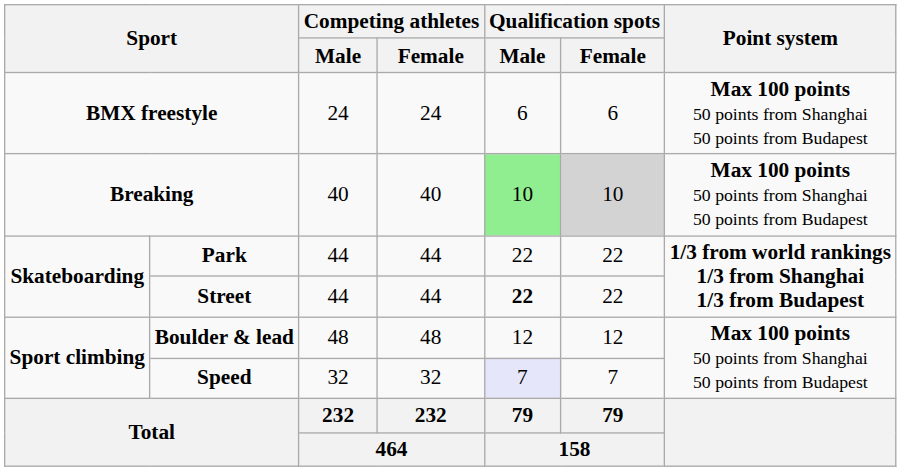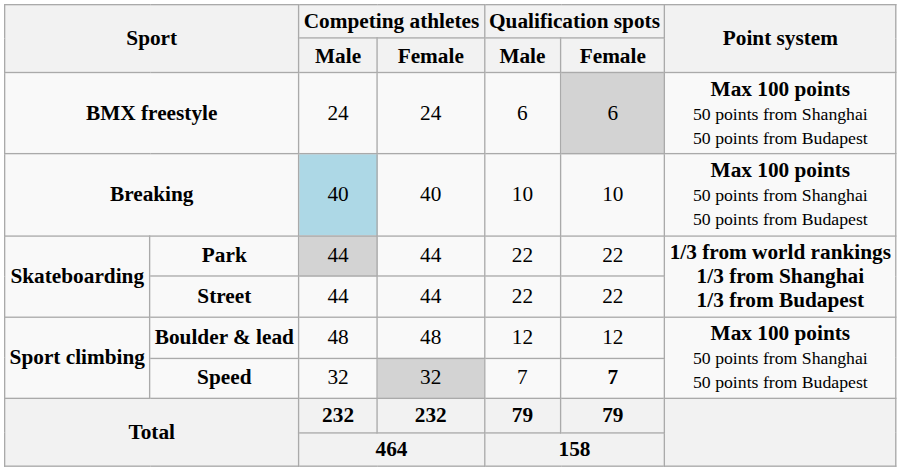(613, 112) no background -> (613, 112) lightgrey background
(338, 194) no background -> (338, 194) lightblue background
(522, 194) lightgreen background -> (522, 194) no background
(613, 194) lightgrey background -> (613, 194) no background
(338, 255) no background -> (338, 255) lightgrey background
(522, 296) bold -> (522, 296) normal
(431, 378) no background -> (431, 378) lightgrey background
(522, 378) lavender background -> (522, 378) no background
(613, 378) normal -> (613, 378) bold
